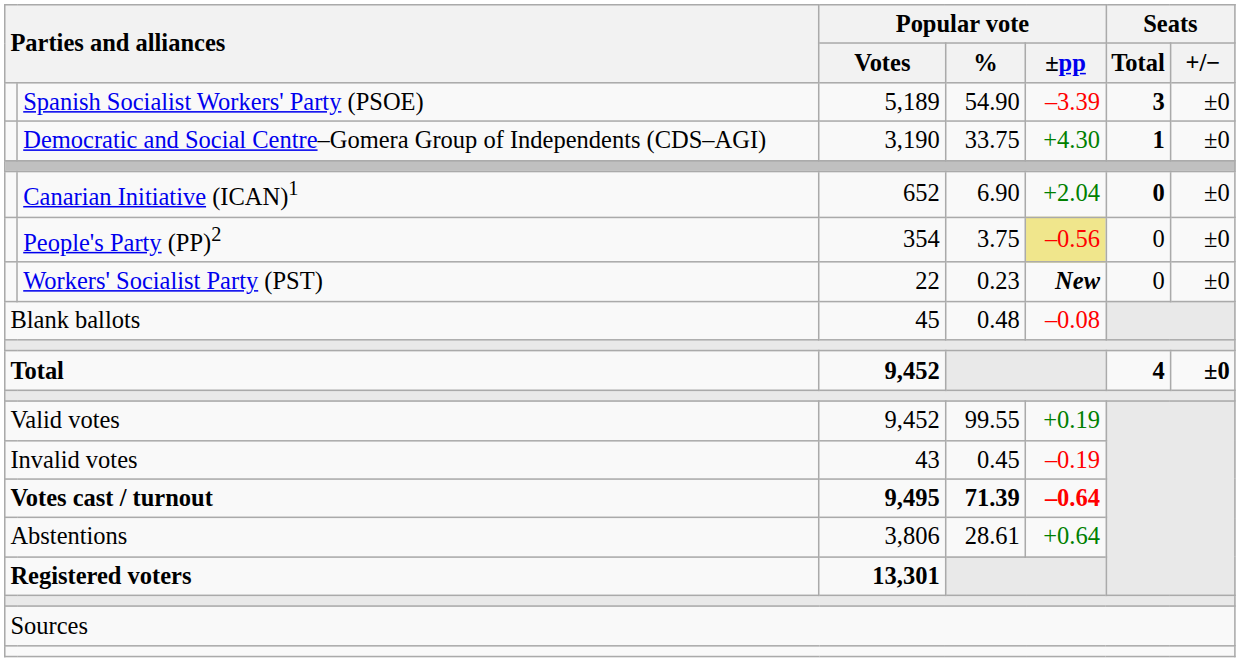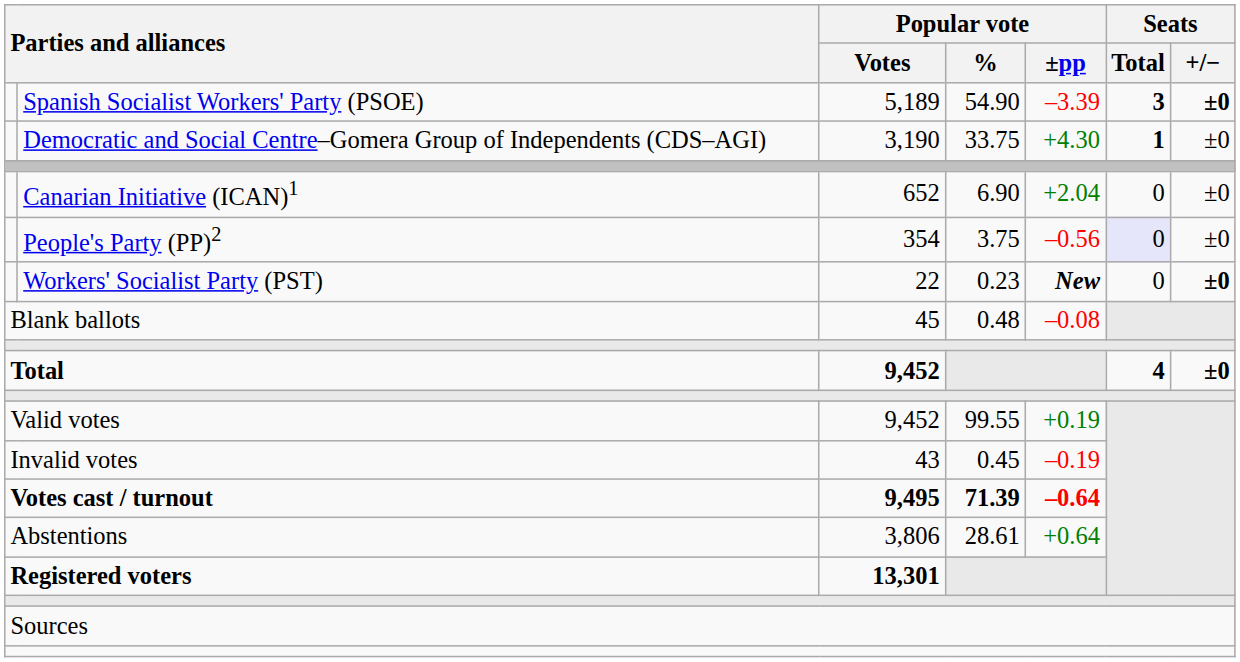(1217, 101) normal -> (1217, 101) bold
(1159, 193) bold -> (1159, 193) normal
(1072, 239) khaki background -> (1072, 239) no background
(1159, 239) no background -> (1159, 239) lavender background
(1217, 281) normal -> (1217, 281) bold
